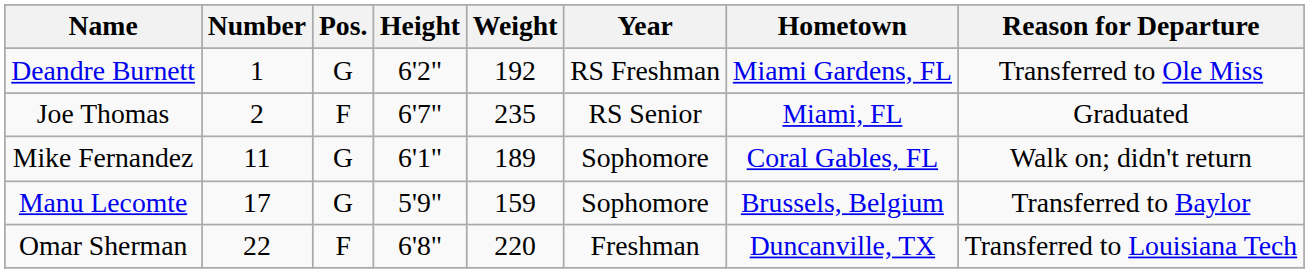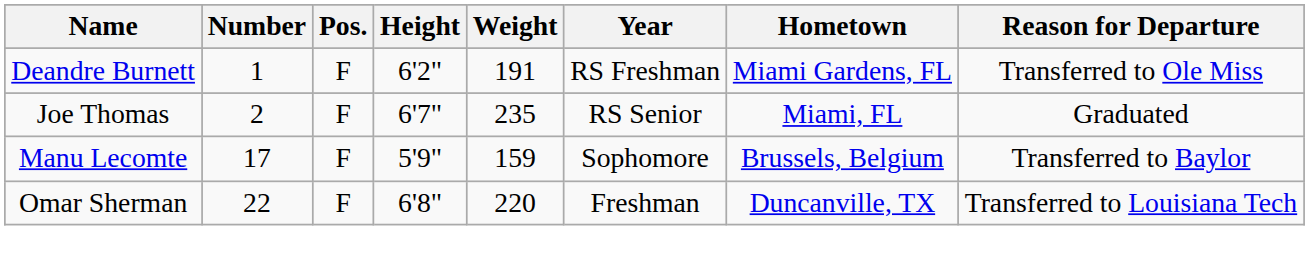(343, 70) G -> (343, 70) F
(515, 70) 192 -> (515, 70) 191
- row: (103, 158)
(343, 202) G -> (343, 158) F
